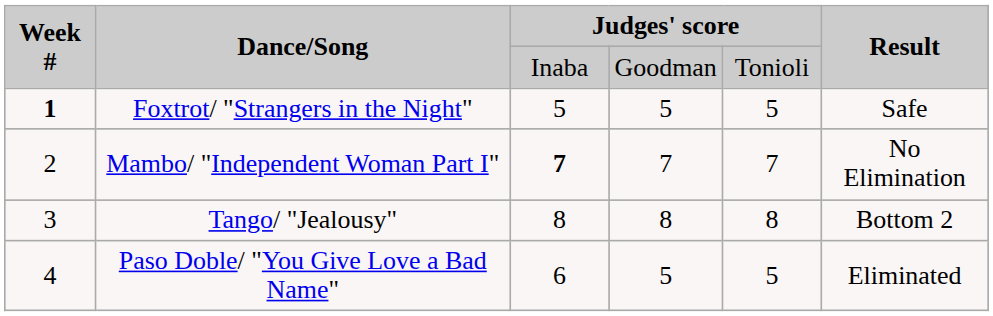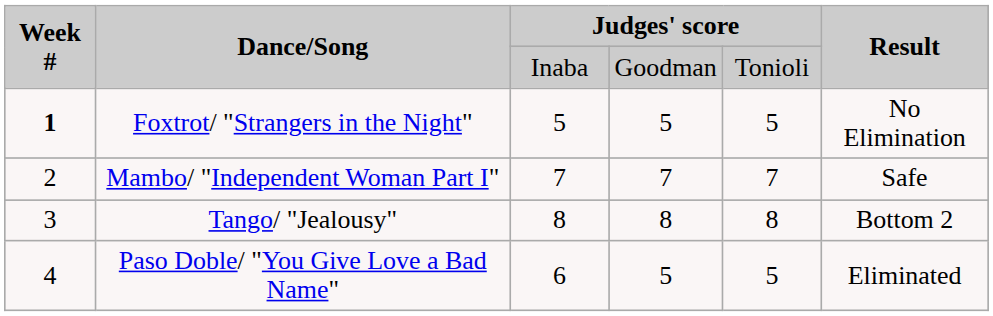(905, 108) Safe -> (905, 122) No Elimination
(559, 163) bold -> (559, 178) normal
(905, 163) No Elimination -> (905, 178) Safe
